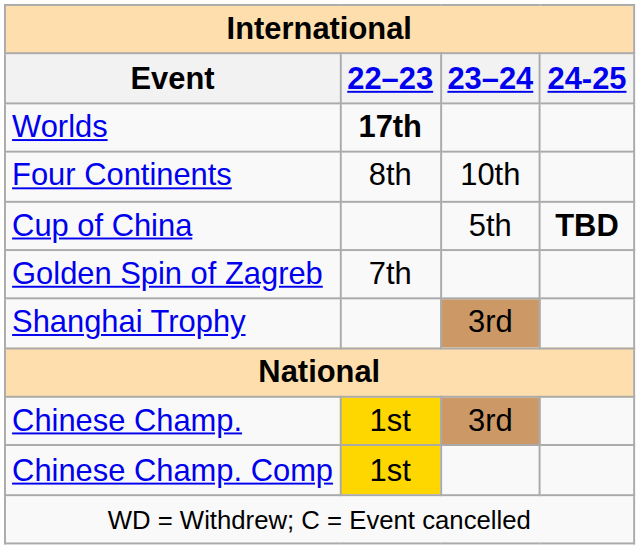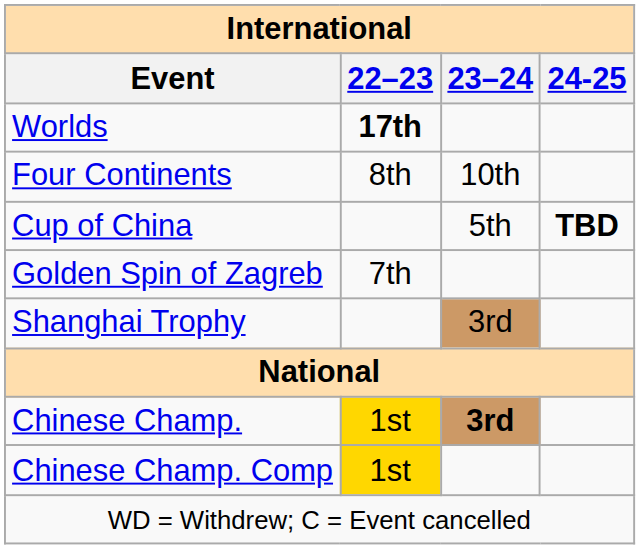(490, 420) normal -> (490, 420) bold
